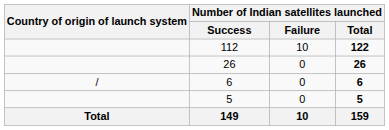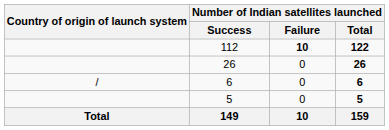(302, 47) normal -> (302, 47) bold
